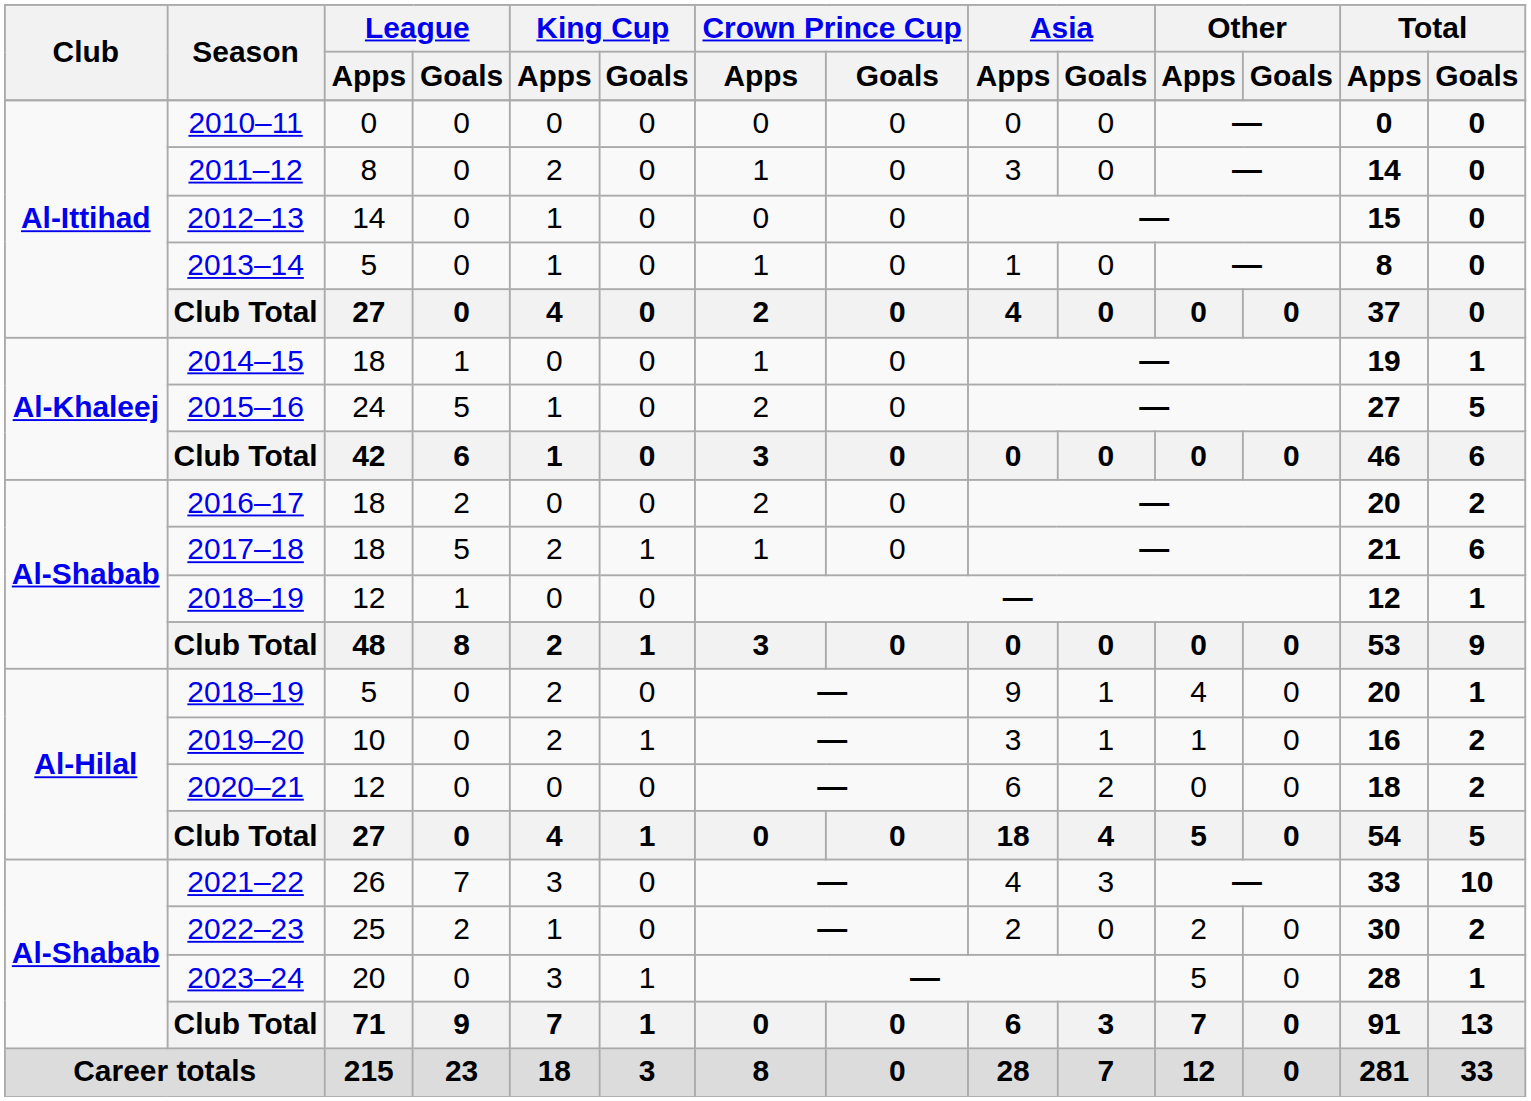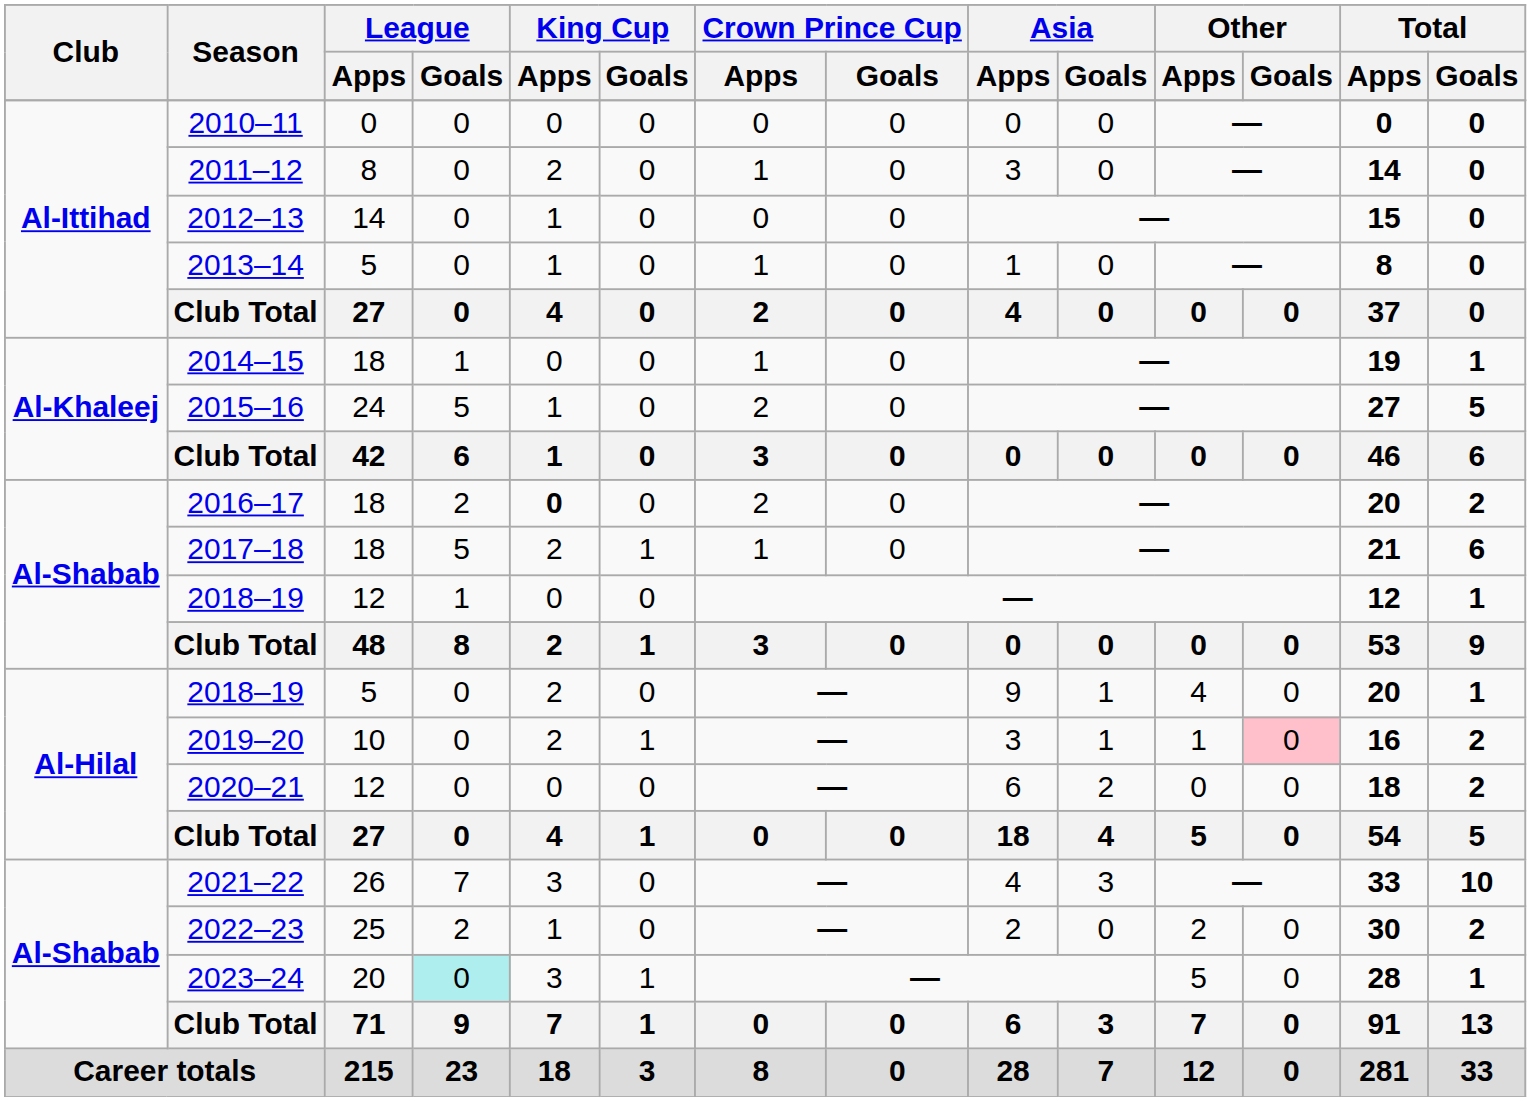(554, 502) normal -> (554, 502) bold
(1291, 739) no background -> (1291, 739) pink background
(462, 977) no background -> (462, 977) paleturquoise background
